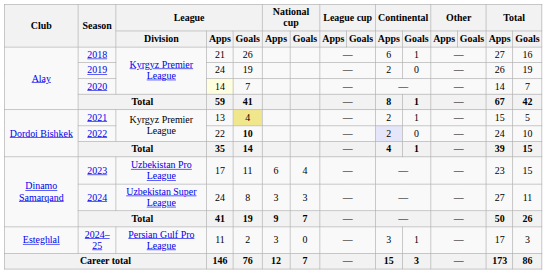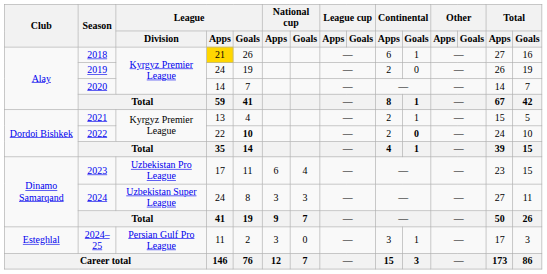(220, 54) no background -> (220, 54) gold background
(220, 86) lightyellow background -> (220, 86) no background
(248, 117) khaki background -> (248, 117) no background
(389, 133) lavender background -> (389, 133) no background
(416, 133) normal -> (416, 133) bold
